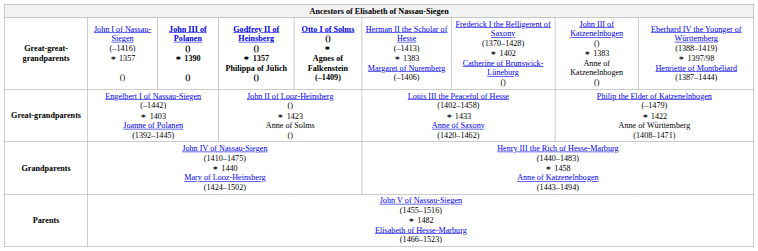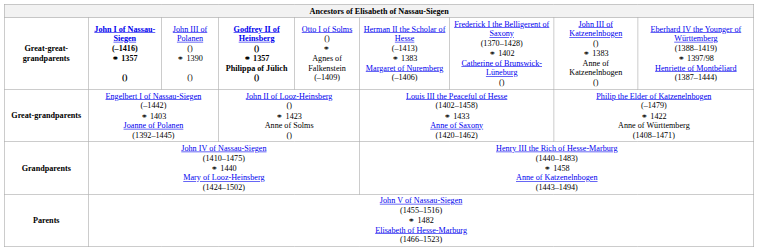(123, 53) normal -> (125, 53) bold
(188, 53) bold -> (190, 53) normal
(328, 53) bold -> (327, 53) normal
